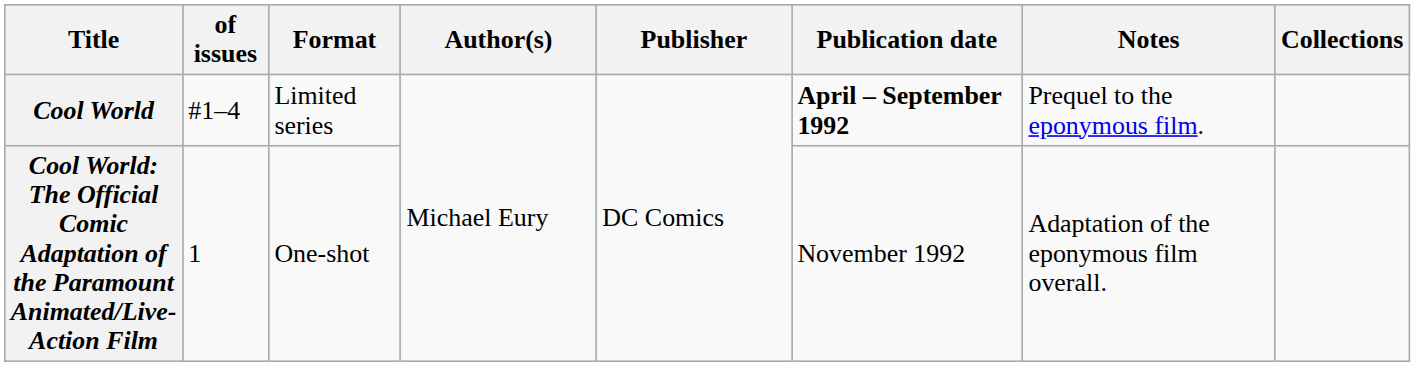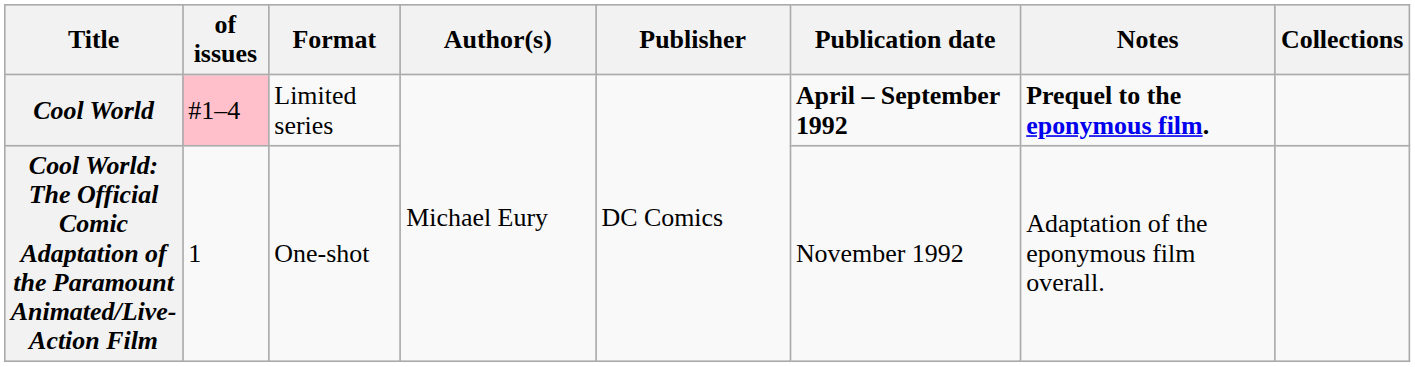(214, 109) no background -> (214, 109) pink background
(1116, 109) normal -> (1118, 109) bold
